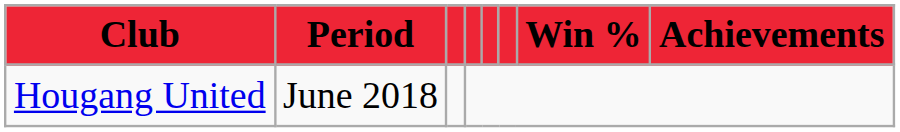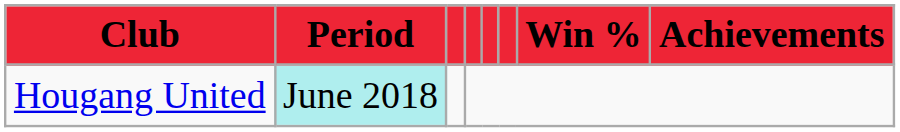(361, 94) no background -> (361, 94) paleturquoise background
